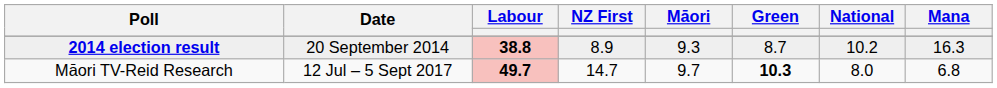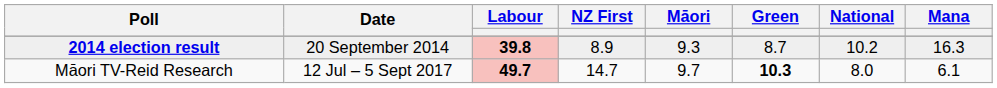(515, 48) 38.8 -> (515, 48) 39.8
(949, 71) 6.8 -> (949, 71) 6.1
